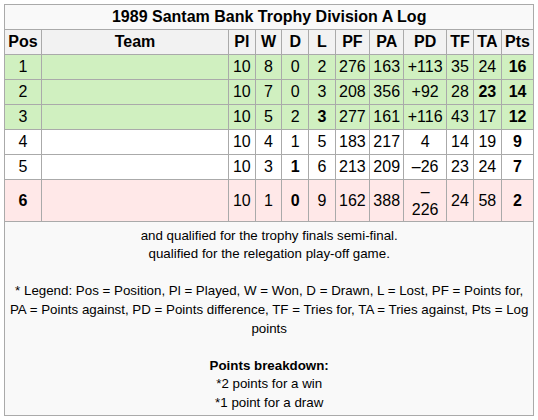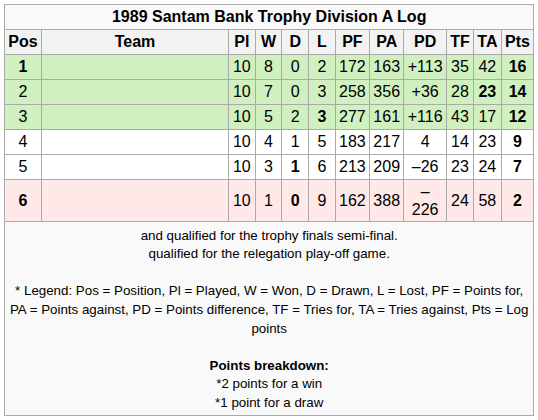(23, 67) normal -> (23, 67) bold
(352, 67) 276 -> (352, 67) 172
(487, 67) 24 -> (487, 67) 42
(352, 92) 208 -> (352, 92) 258
(425, 92) +92 -> (425, 92) +36
(487, 142) 19 -> (487, 142) 23
